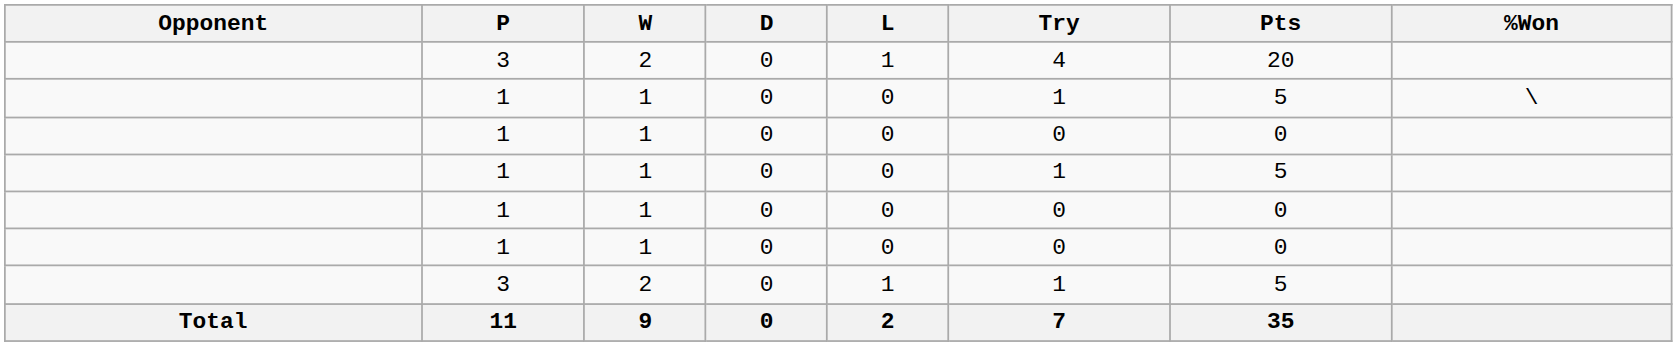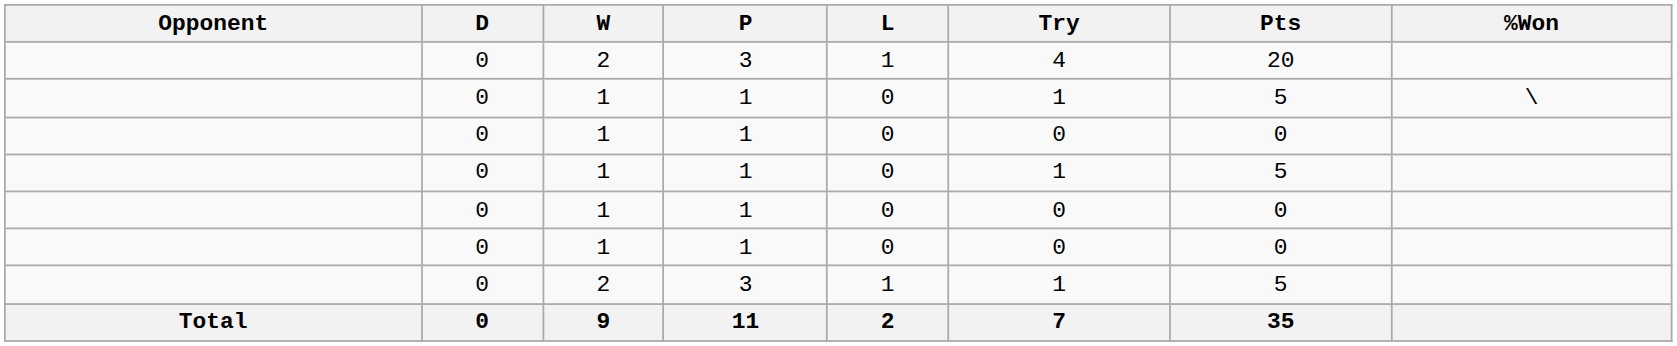columns swapped: (503, 24) <-> (767, 24)
